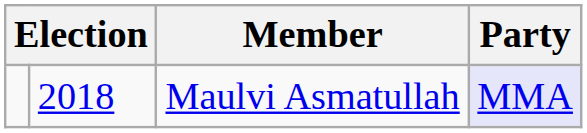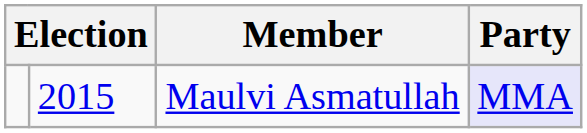(76, 95) 2018 -> (76, 95) 2015
